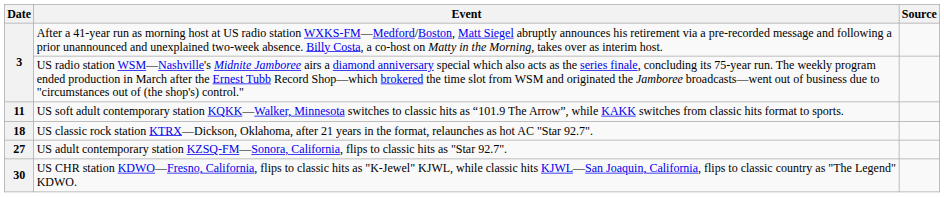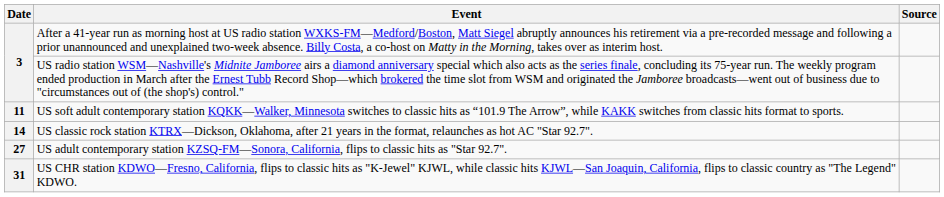(19, 130) 18 -> (19, 130) 14
(19, 175) 30 -> (19, 175) 31
